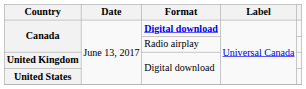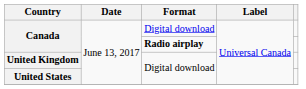(181, 28) bold -> (179, 28) normal
(171, 44) normal -> (174, 44) bold
